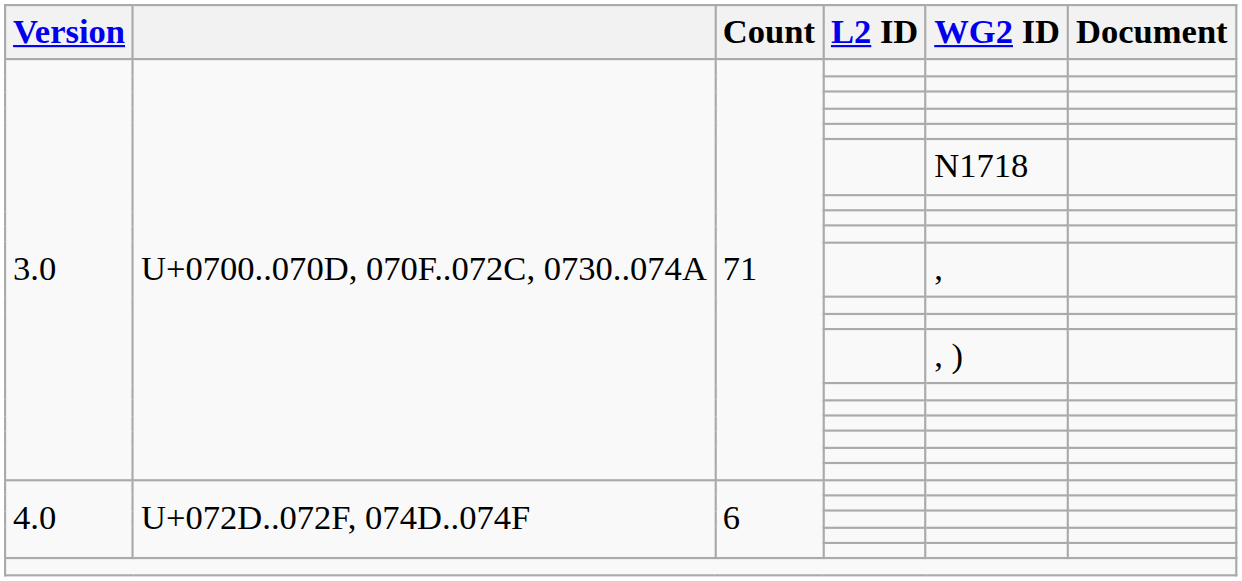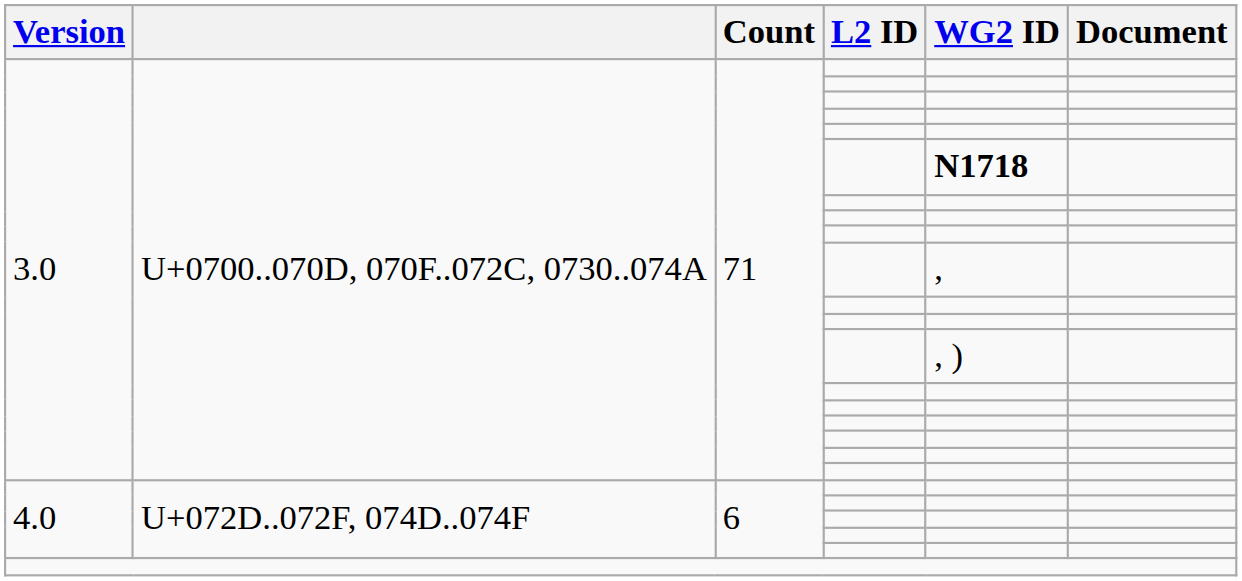(981, 166) normal -> (981, 166) bold
